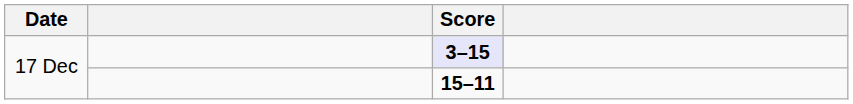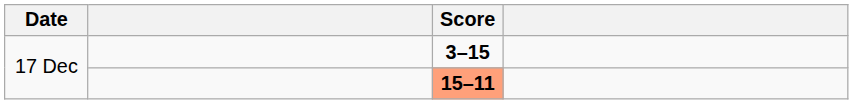(468, 51) lavender background -> (468, 51) no background
(468, 83) no background -> (468, 83) lightsalmon background
